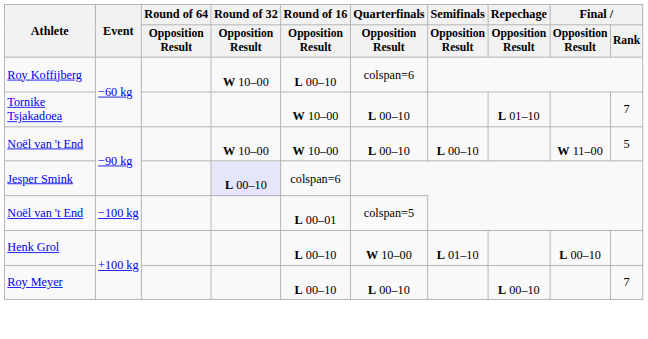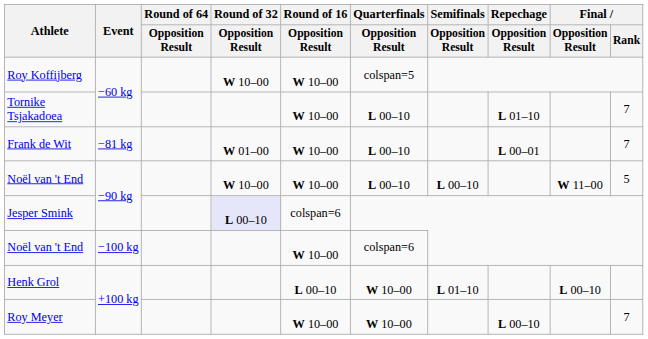(316, 82) L 00–10 -> (316, 82) W 10–00
(389, 75) colspan=6 -> (389, 75) colspan=5
+ row: (39, 144)
(316, 220) L 00–01 -> (316, 255) W 10–00
(389, 213) colspan=5 -> (389, 248) colspan=6
(316, 290) L 00–10 -> (316, 324) W 10–00
(389, 290) L 00–10 -> (389, 324) W 10–00
